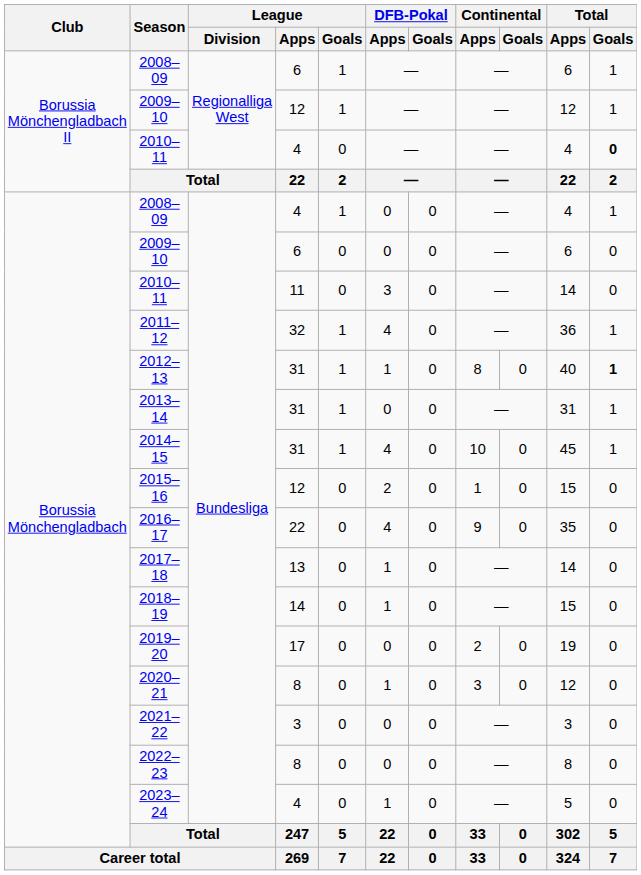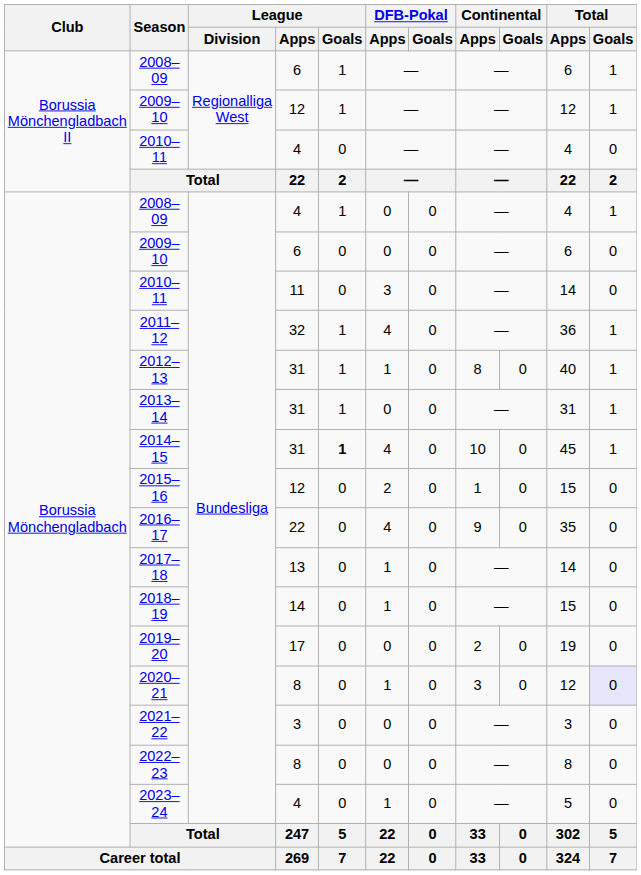(613, 149) bold -> (613, 149) normal
(613, 369) bold -> (613, 369) normal
(342, 448) normal -> (342, 448) bold
(613, 685) no background -> (613, 685) lavender background
